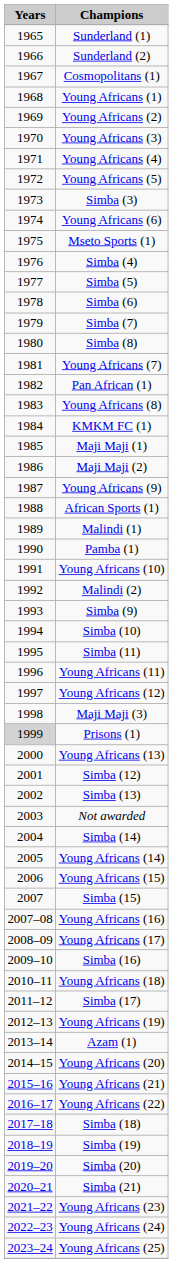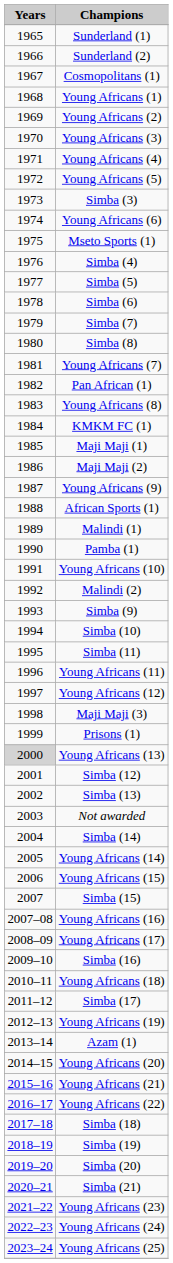(30, 734) lightgrey background -> (30, 734) no background
(30, 754) no background -> (30, 754) lightgrey background
